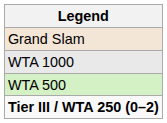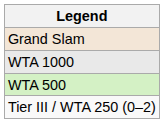(83, 107) bold -> (82, 107) normal
